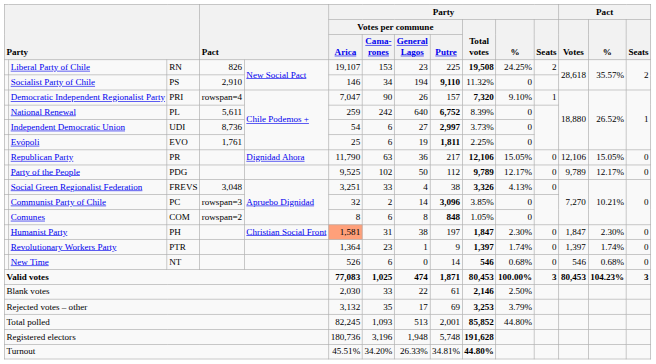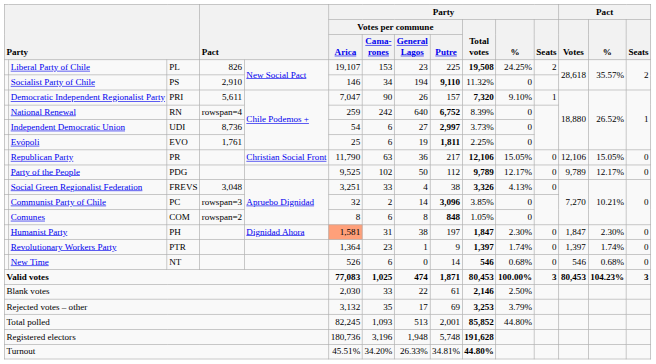(176, 67) RN -> (175, 67) PL
(222, 97) rowspan=4 -> (232, 97) 5,611
(175, 112) PL -> (176, 112) RN
(232, 112) 5,611 -> (222, 112) rowspan=4
(275, 157) Dignidad Ahora -> (286, 157) Christian Social Front
(286, 232) Christian Social Front -> (275, 232) Dignidad Ahora
